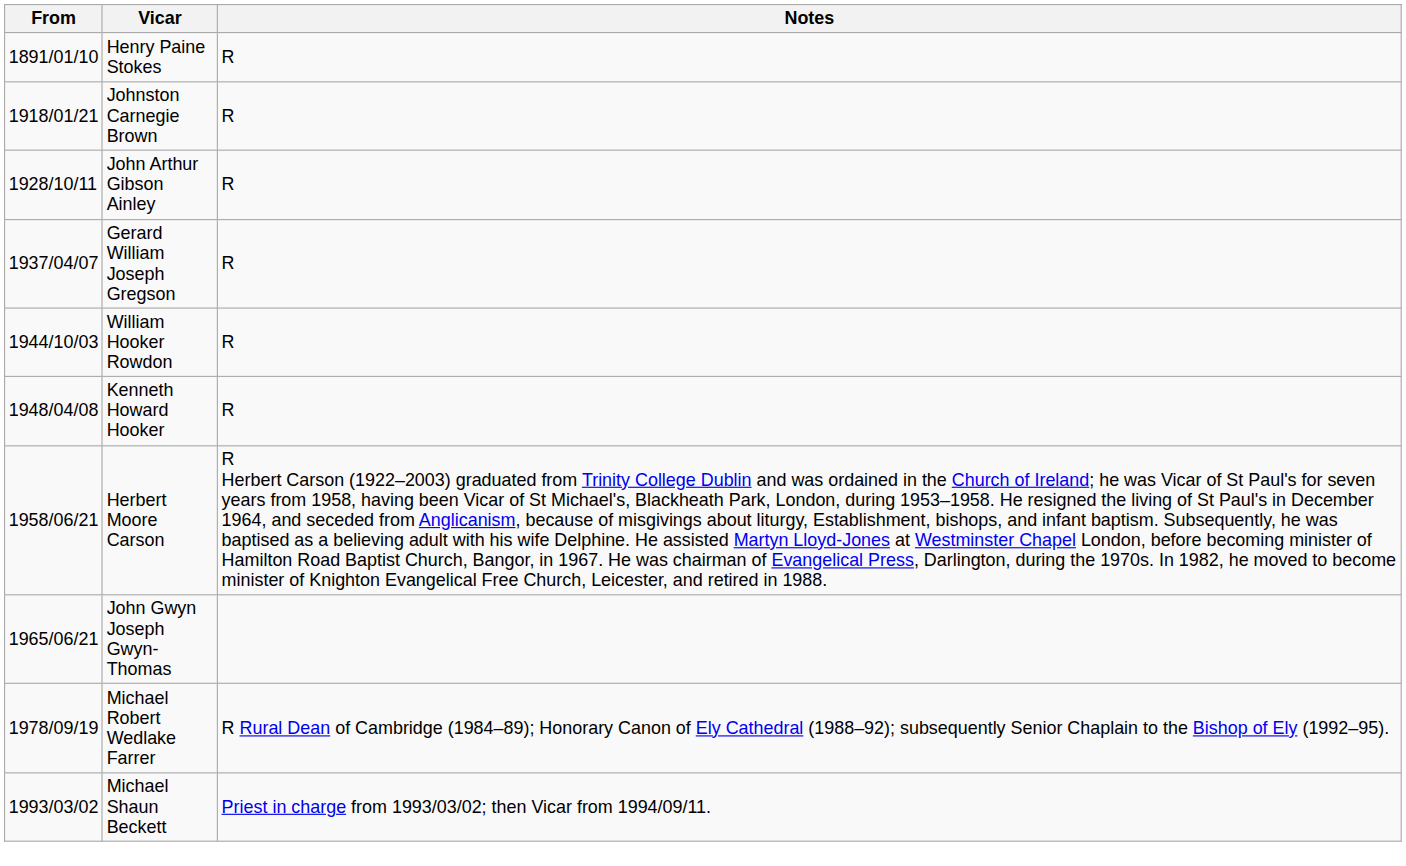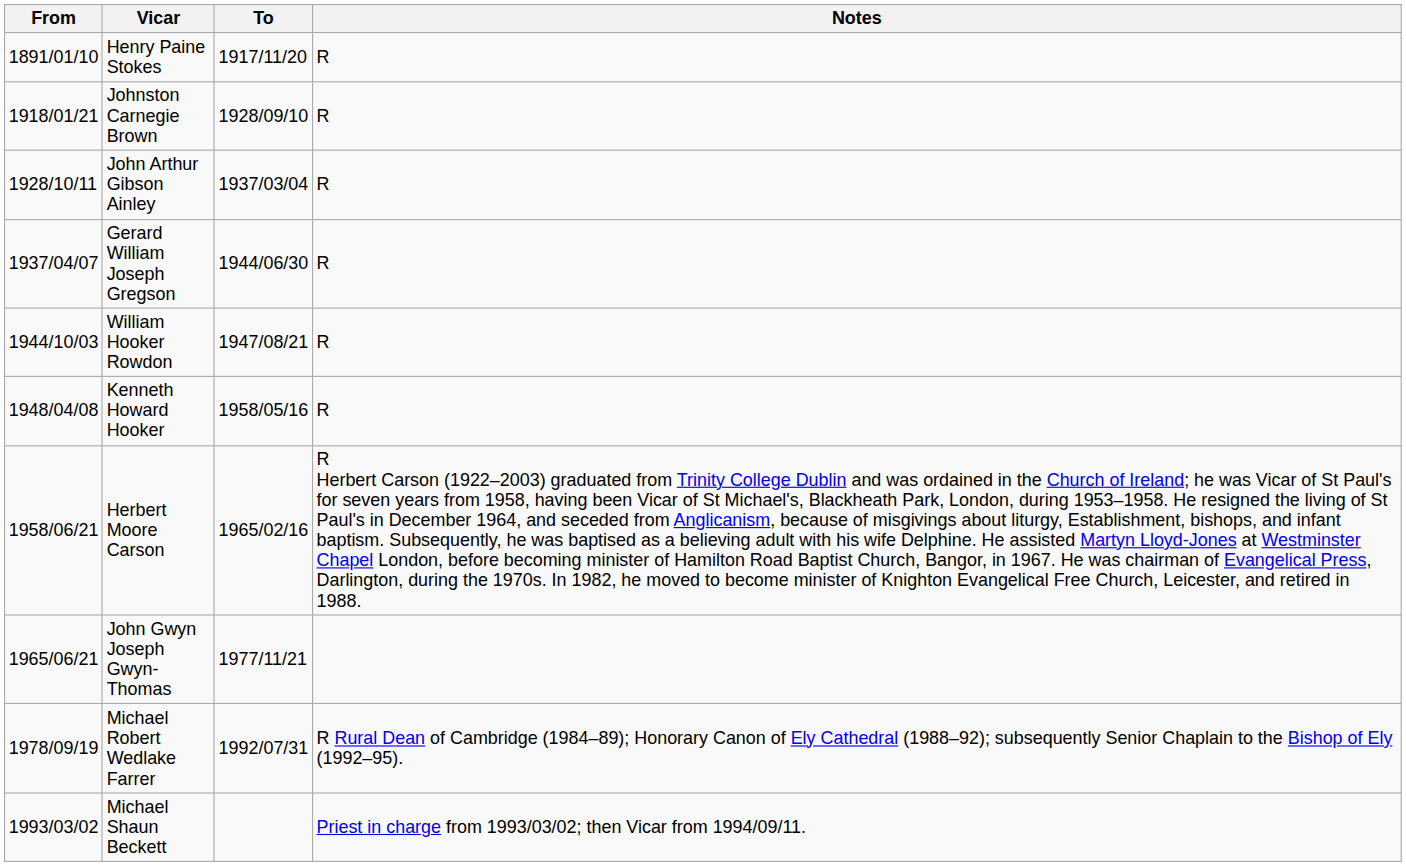+ column: (263, 18)
